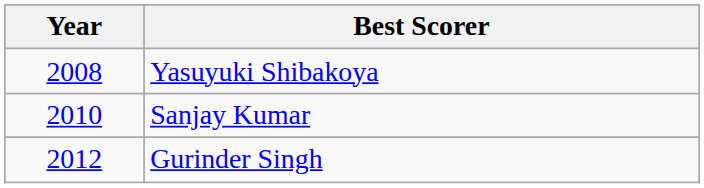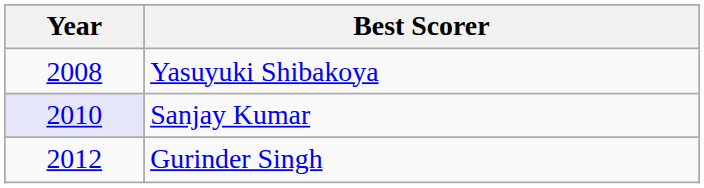(74, 114) no background -> (74, 114) lavender background
